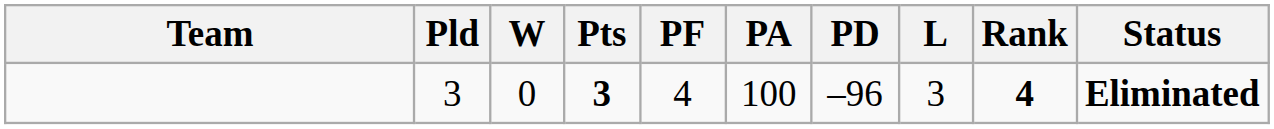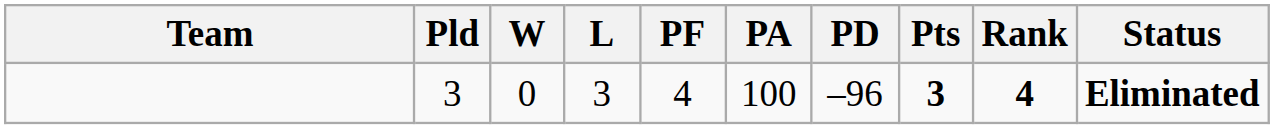columns swapped: (936, 33) <-> (602, 33)
